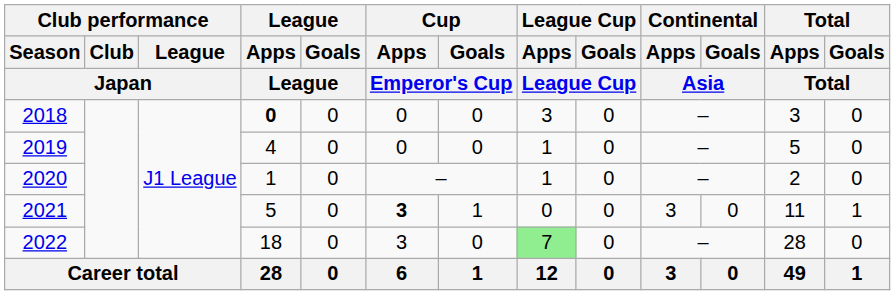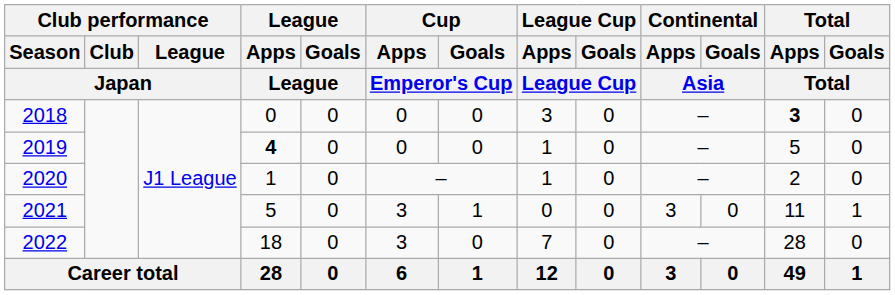(271, 115) bold -> (271, 115) normal
(795, 115) normal -> (795, 115) bold
(271, 147) normal -> (271, 147) bold
(402, 210) bold -> (402, 210) normal
(547, 242) lightgreen background -> (547, 242) no background
